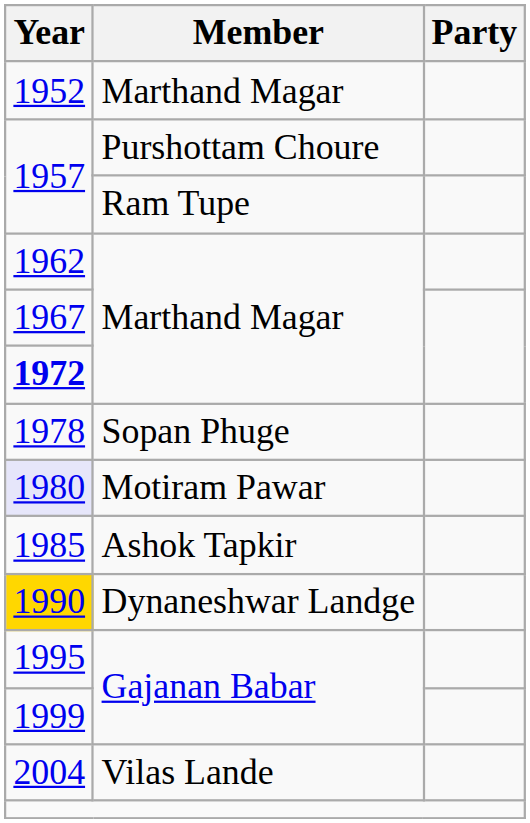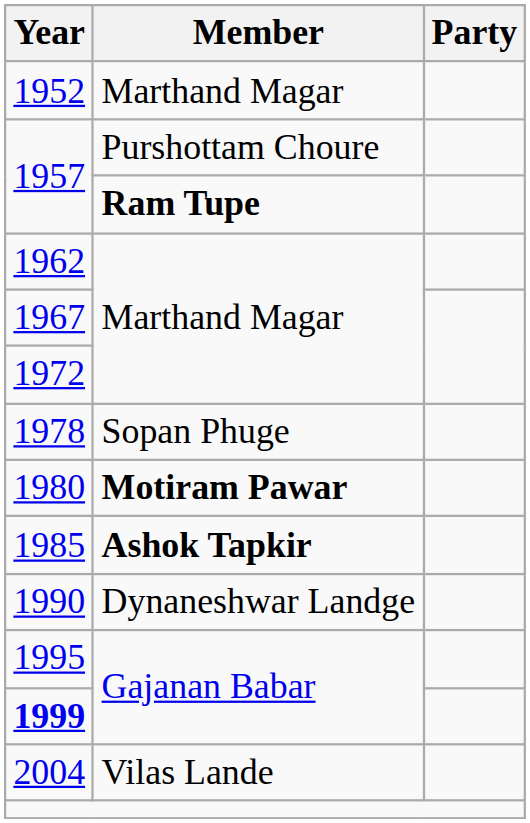(176, 203) normal -> (181, 203) bold
(49, 373) bold -> (49, 373) normal
(49, 487) lavender background -> (49, 487) no background
(214, 487) normal -> (224, 487) bold
(199, 544) normal -> (207, 544) bold
(49, 601) gold background -> (49, 601) no background
(49, 715) normal -> (49, 715) bold
